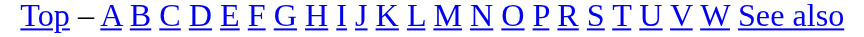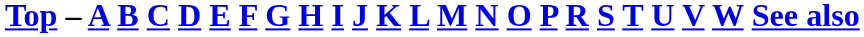(432, 15) normal -> (432, 15) bold
